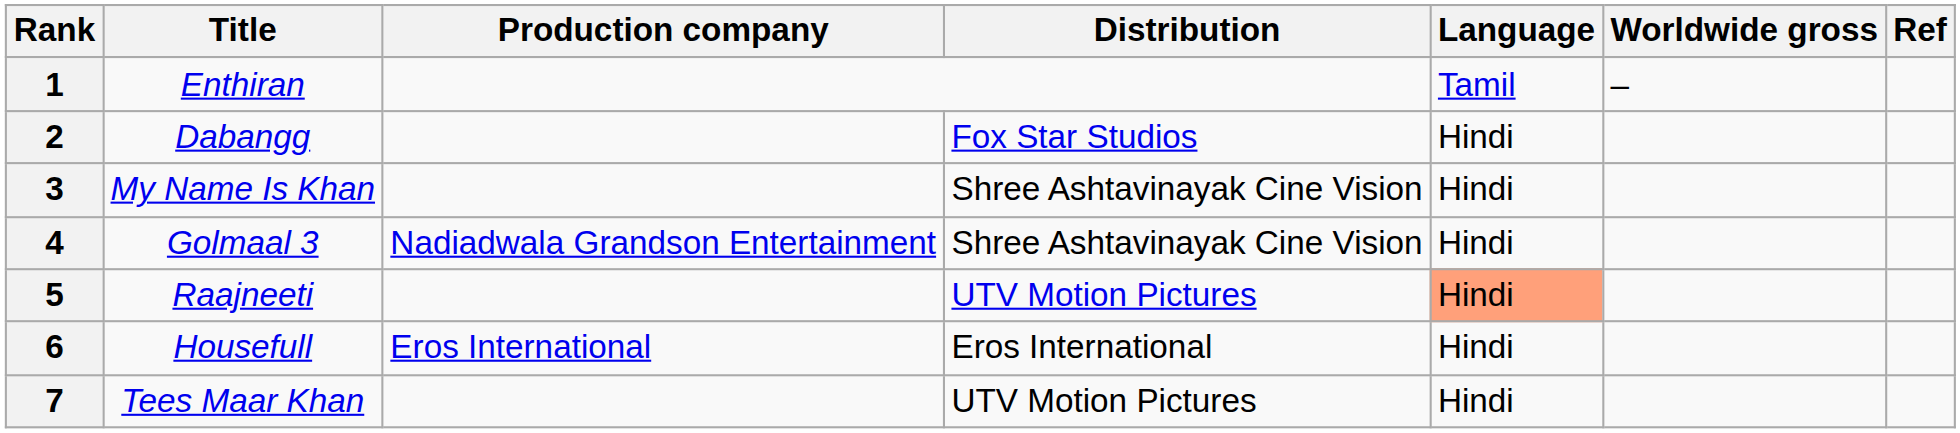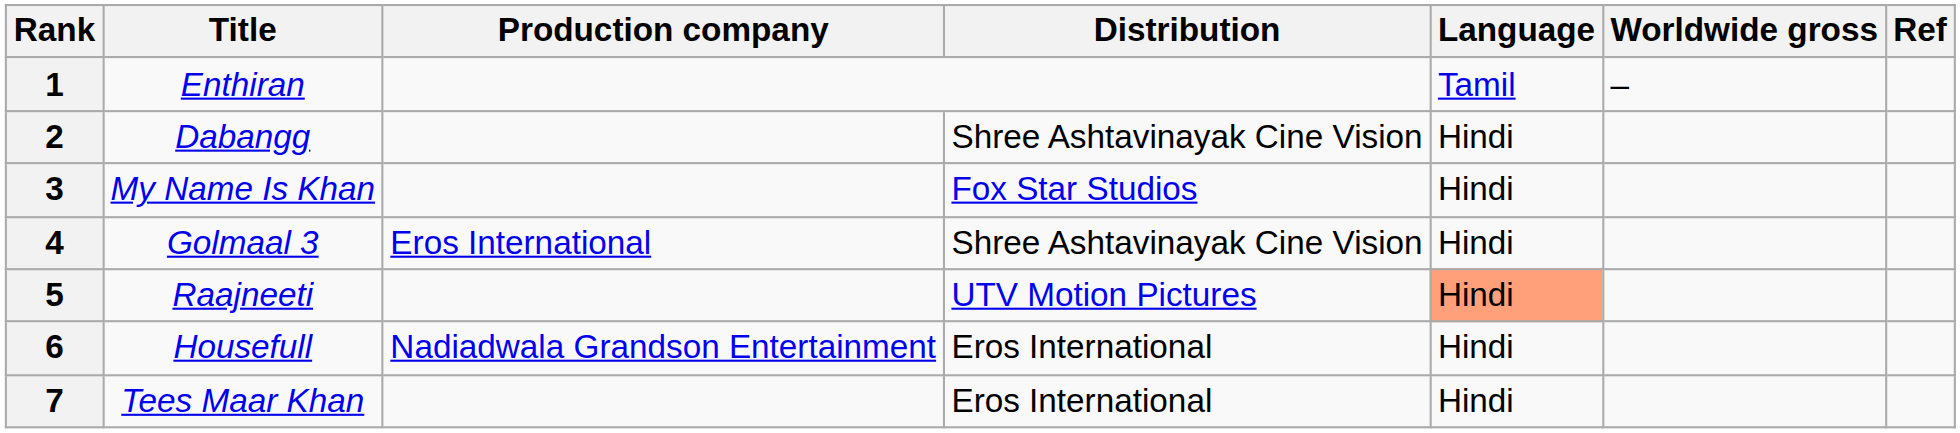(1074, 136) Fox Star Studios -> (1187, 136) Shree Ashtavinayak Cine Vision
(1187, 189) Shree Ashtavinayak Cine Vision -> (1074, 189) Fox Star Studios
(663, 242) Nadiadwala Grandson Entertainment -> (521, 242) Eros International
(521, 347) Eros International -> (663, 347) Nadiadwala Grandson Entertainment
(1104, 400) UTV Motion Pictures -> (1082, 400) Eros International
